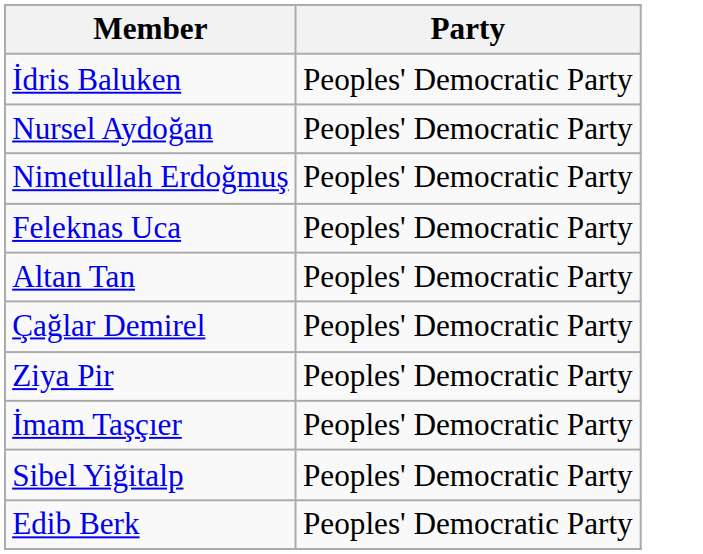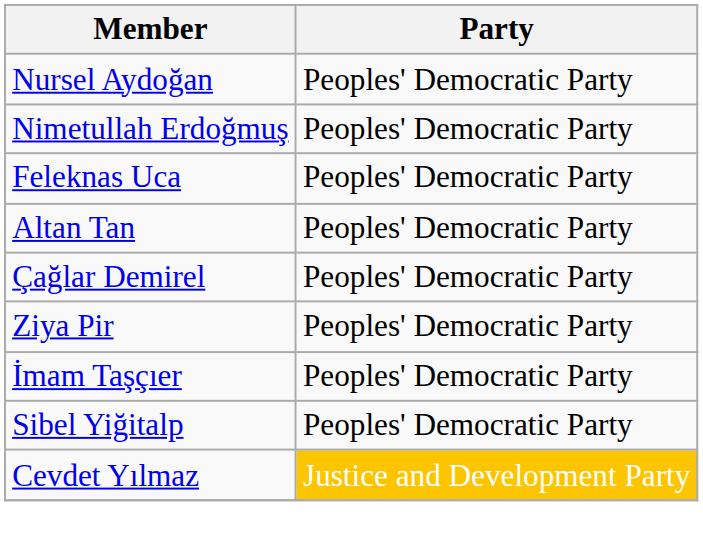- row: (97, 78)
- row: (76, 524)
+ row: (106, 474)
